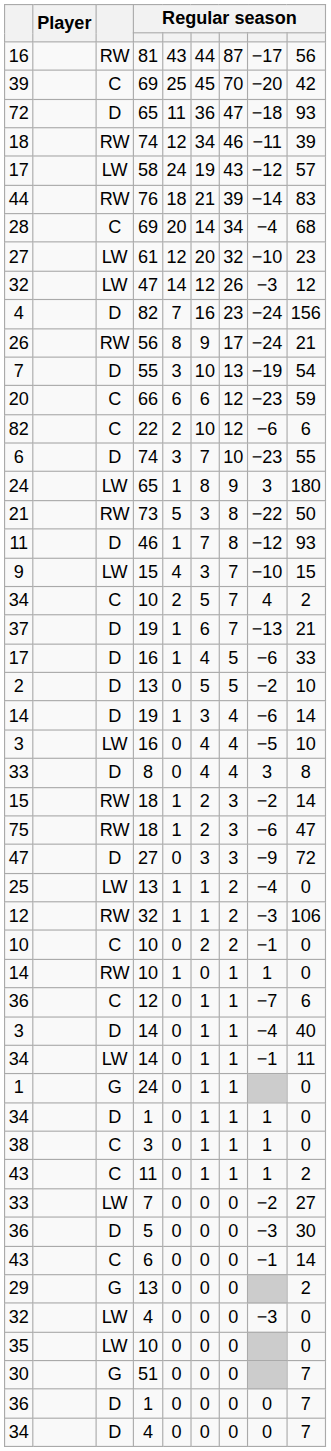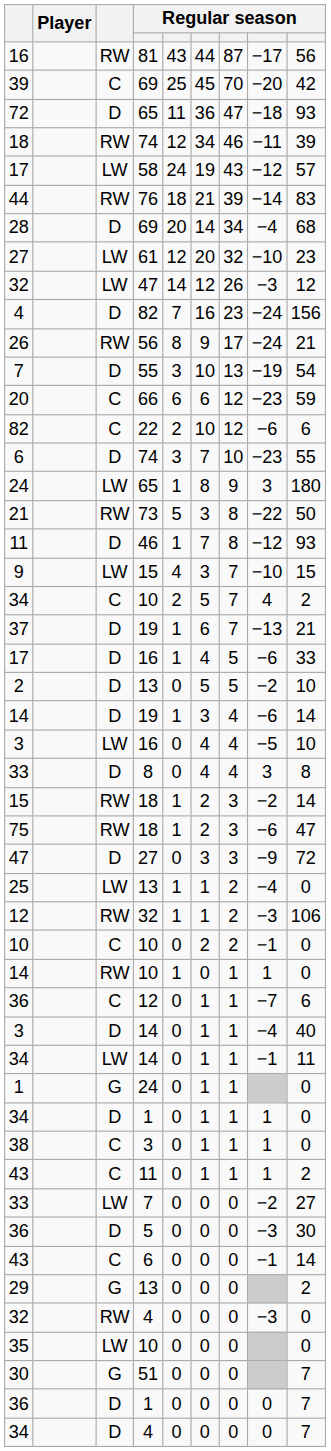(115, 227) C -> (115, 227) D
(115, 1317) LW -> (115, 1317) RW
